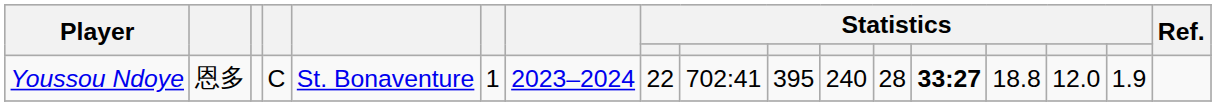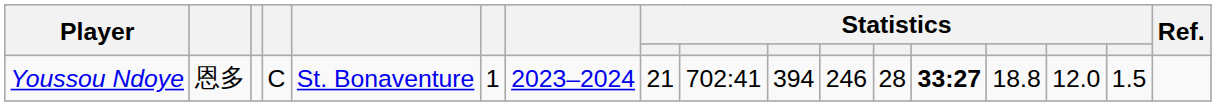(660, 79) 22 -> (660, 79) 21
(794, 79) 395 -> (794, 79) 394
(846, 79) 240 -> (846, 79) 246
(1129, 79) 1.9 -> (1129, 79) 1.5
